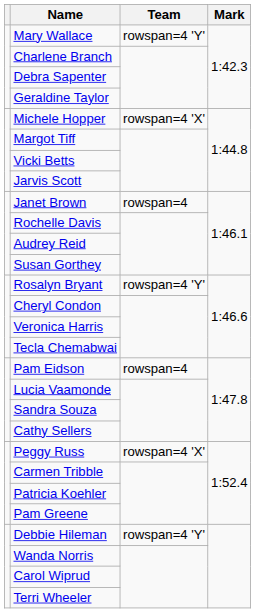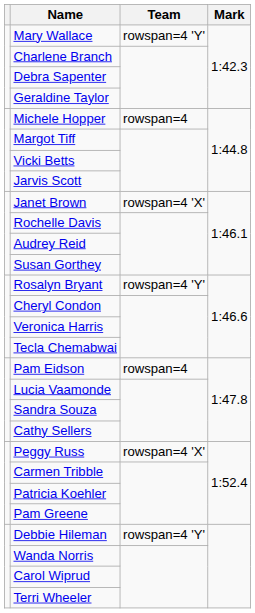(164, 118) rowspan=4 'X' -> (155, 118) rowspan=4
(155, 202) rowspan=4 -> (164, 202) rowspan=4 'X'
